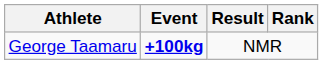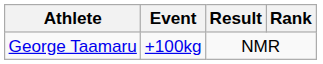(174, 46) bold -> (173, 46) normal
